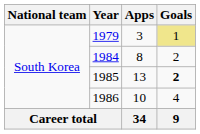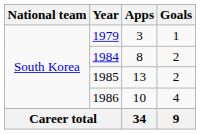(176, 35) khaki background -> (176, 35) no background
(176, 77) bold -> (176, 77) normal
